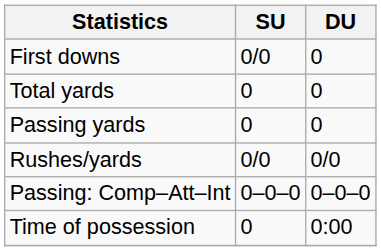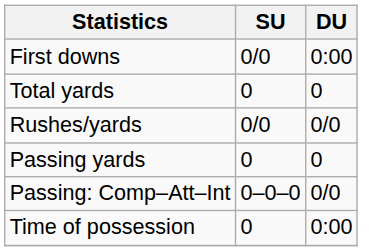(317, 56) 0 -> (332, 56) 0:00
rows swapped: (76, 159) <-> (77, 124)
(341, 193) 0–0–0 -> (326, 193) 0/0
